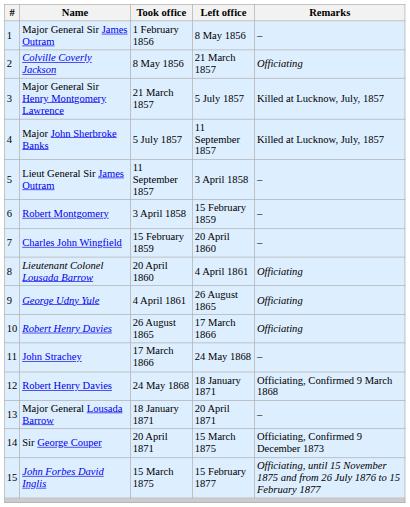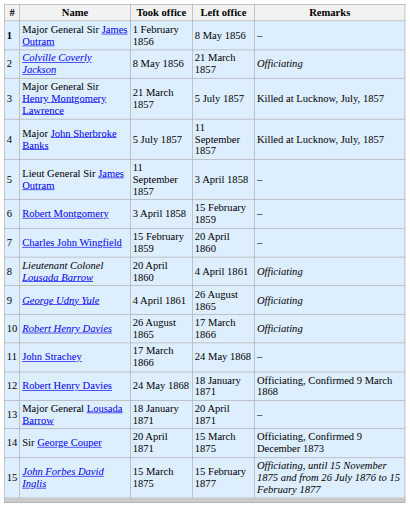(9, 35) normal -> (9, 35) bold
